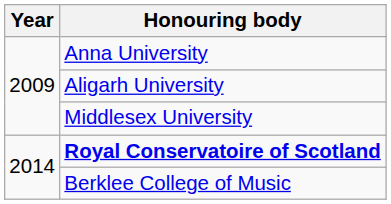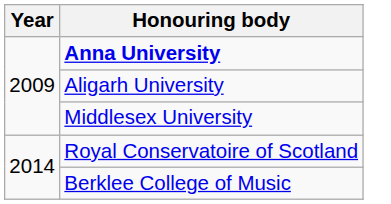(136, 53) normal -> (142, 53) bold
(223, 150) bold -> (211, 150) normal
